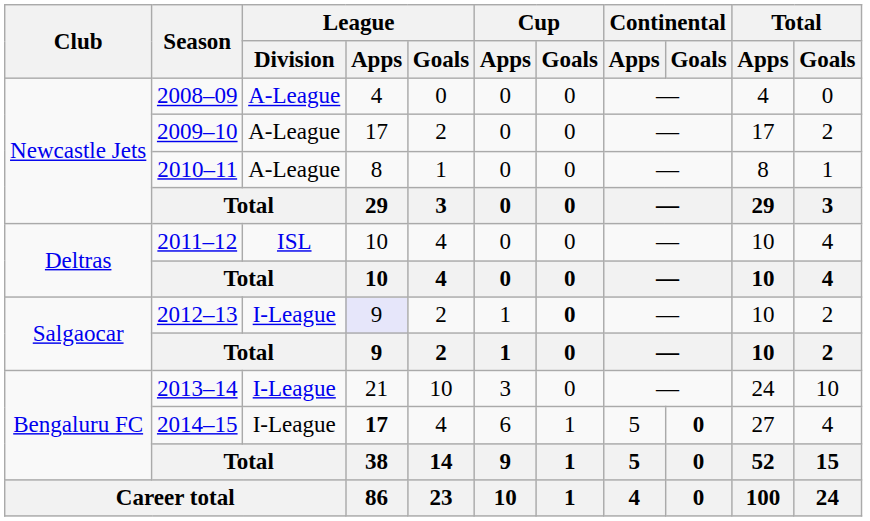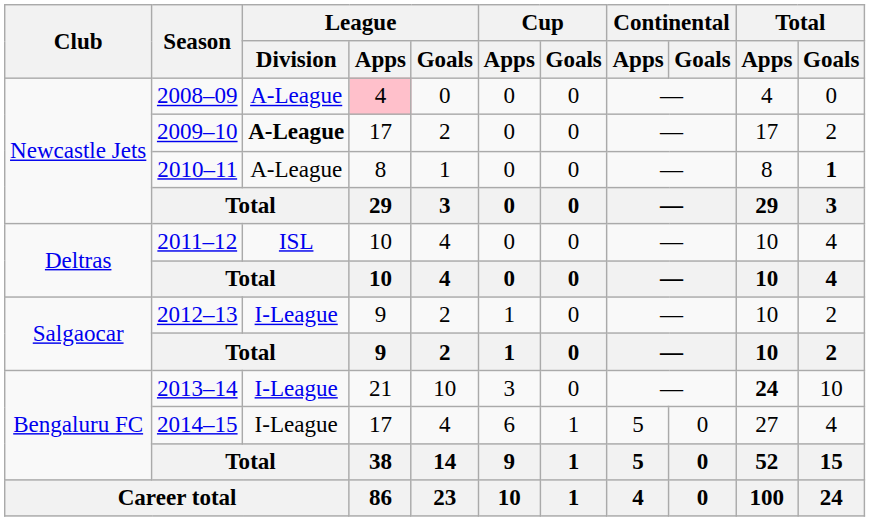(377, 95) no background -> (380, 95) pink background
(294, 132) normal -> (296, 132) bold
(827, 168) normal -> (831, 168) bold
(377, 315) lavender background -> (380, 315) no background
(570, 315) bold -> (574, 315) normal
(763, 388) normal -> (767, 388) bold
(377, 424) bold -> (380, 424) normal
(699, 424) bold -> (702, 424) normal
